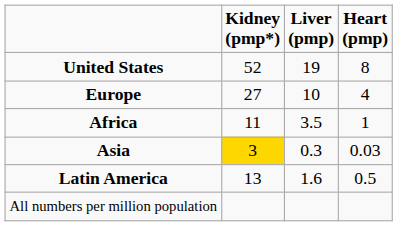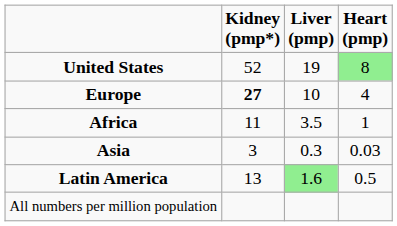(365, 66) no background -> (365, 66) lightgreen background
(253, 94) normal -> (253, 94) bold
(253, 150) gold background -> (253, 150) no background
(311, 178) no background -> (311, 178) lightgreen background
